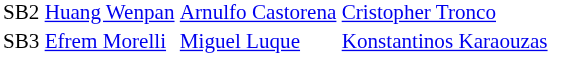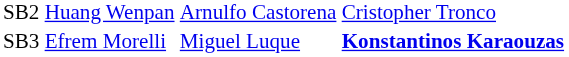(445, 41) normal -> (453, 41) bold
